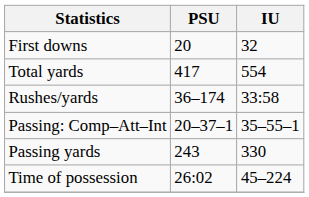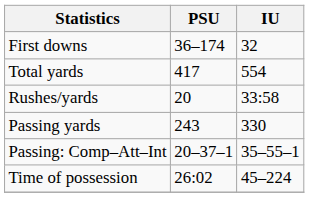(183, 45) 20 -> (200, 45) 36–174
(200, 98) 36–174 -> (183, 98) 20
rows swapped: (54, 151) <-> (88, 125)
